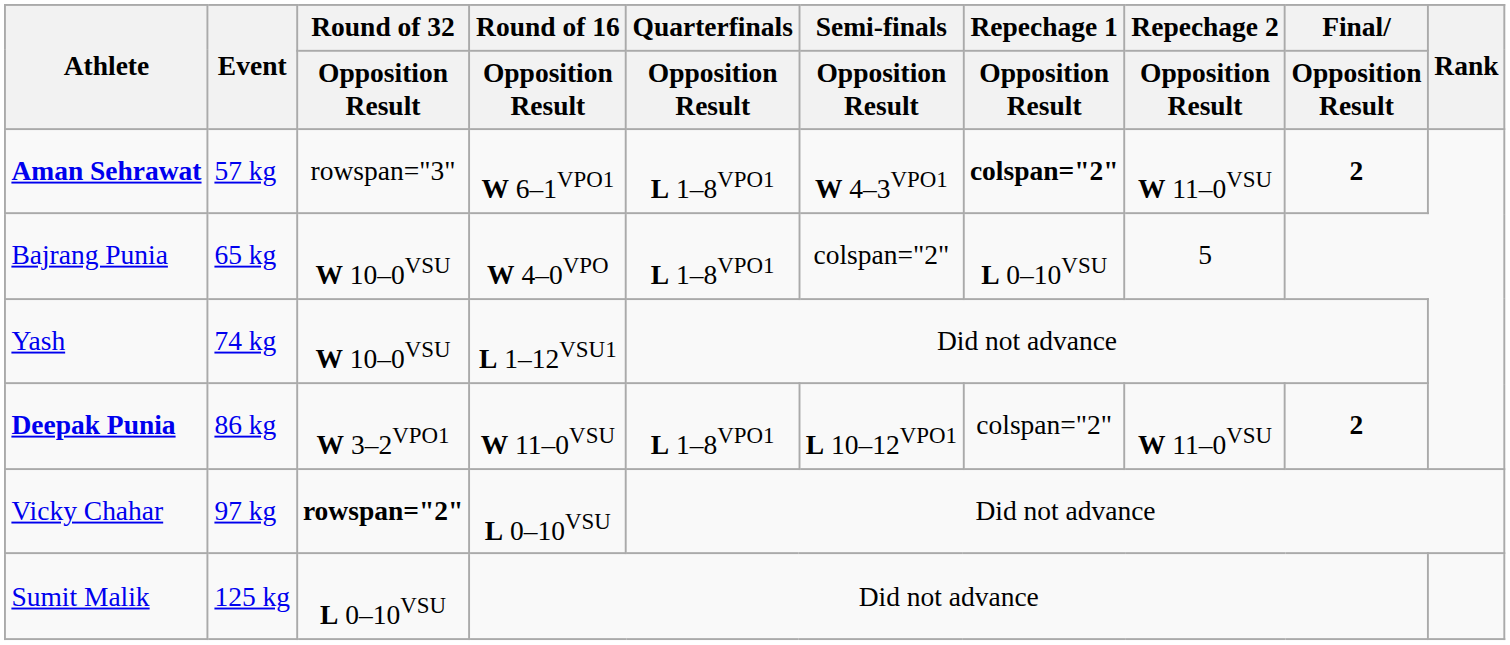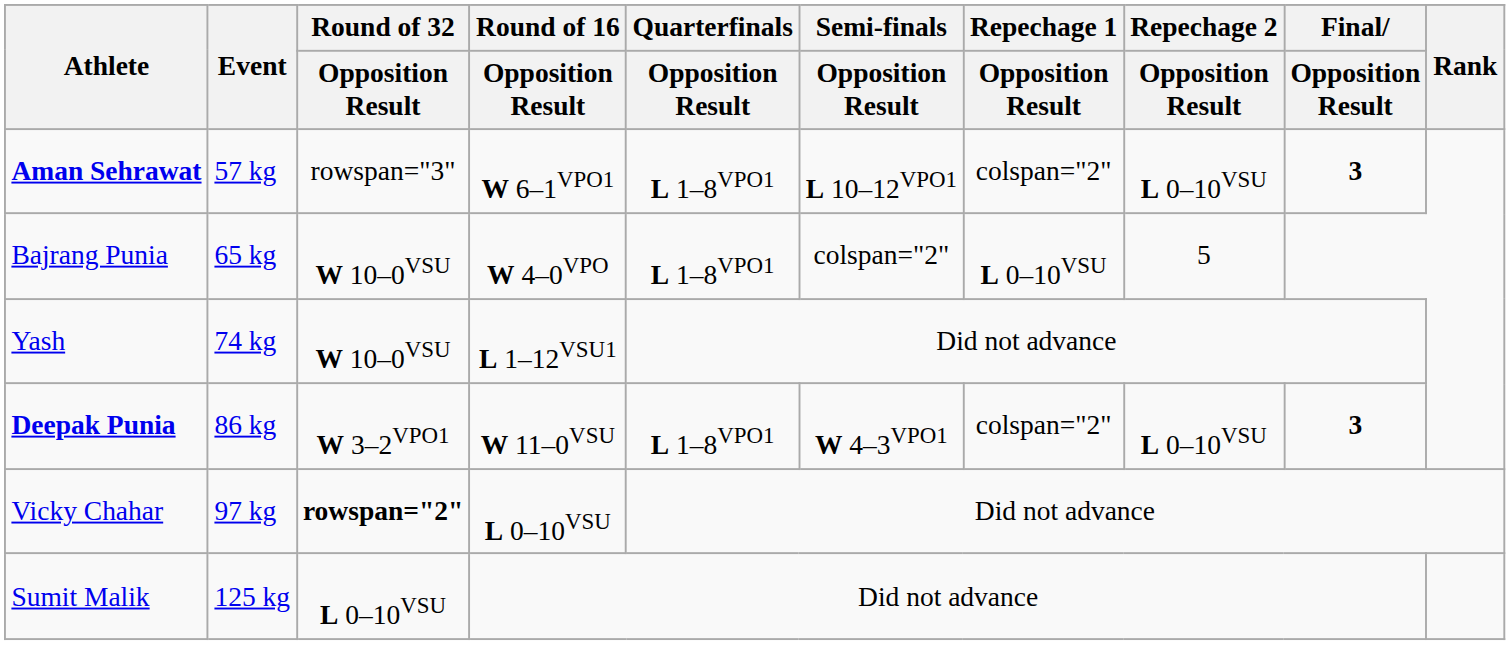(881, 186) W 4–3VPO1 -> (881, 186) L 10–12VPO1
(1044, 170) bold -> (1044, 170) normal
(1205, 186) W 11–0VSU -> (1204, 186) L 0–10VSU
(1357, 170) 2 -> (1355, 170) 3
(881, 442) L 10–12VPO1 -> (881, 442) W 4–3VPO1
(1205, 442) W 11–0VSU -> (1204, 442) L 0–10VSU
(1357, 425) 2 -> (1355, 425) 3
